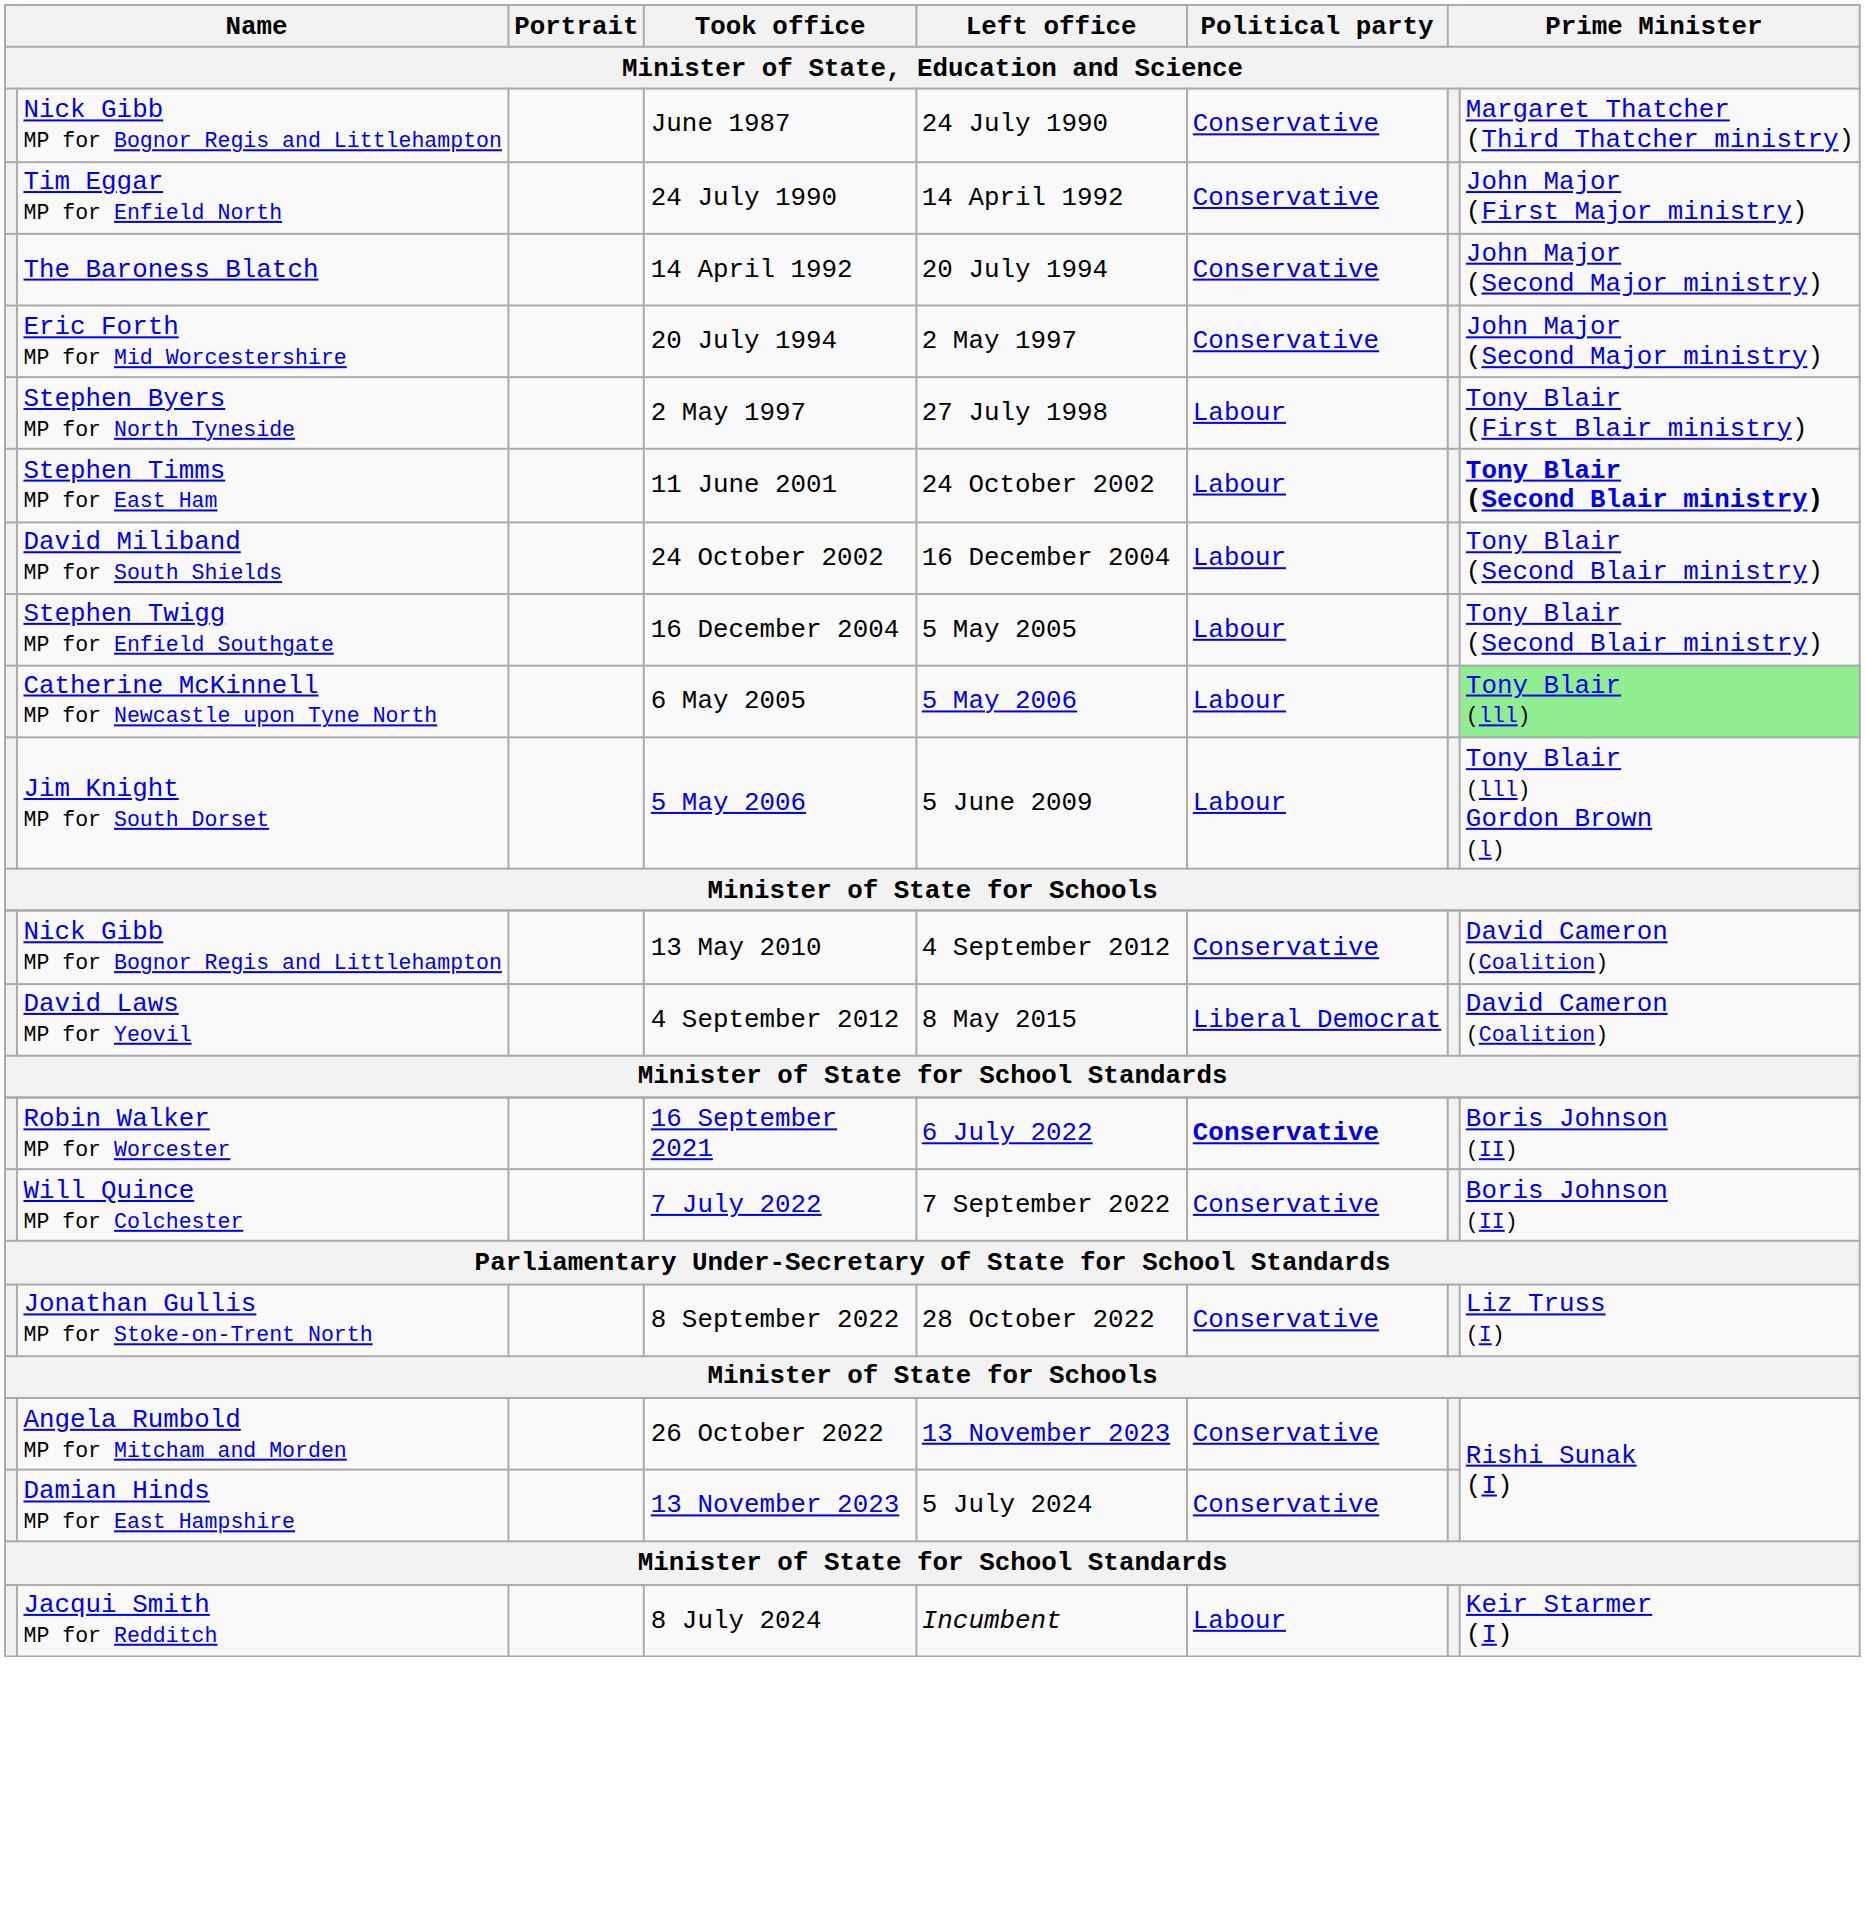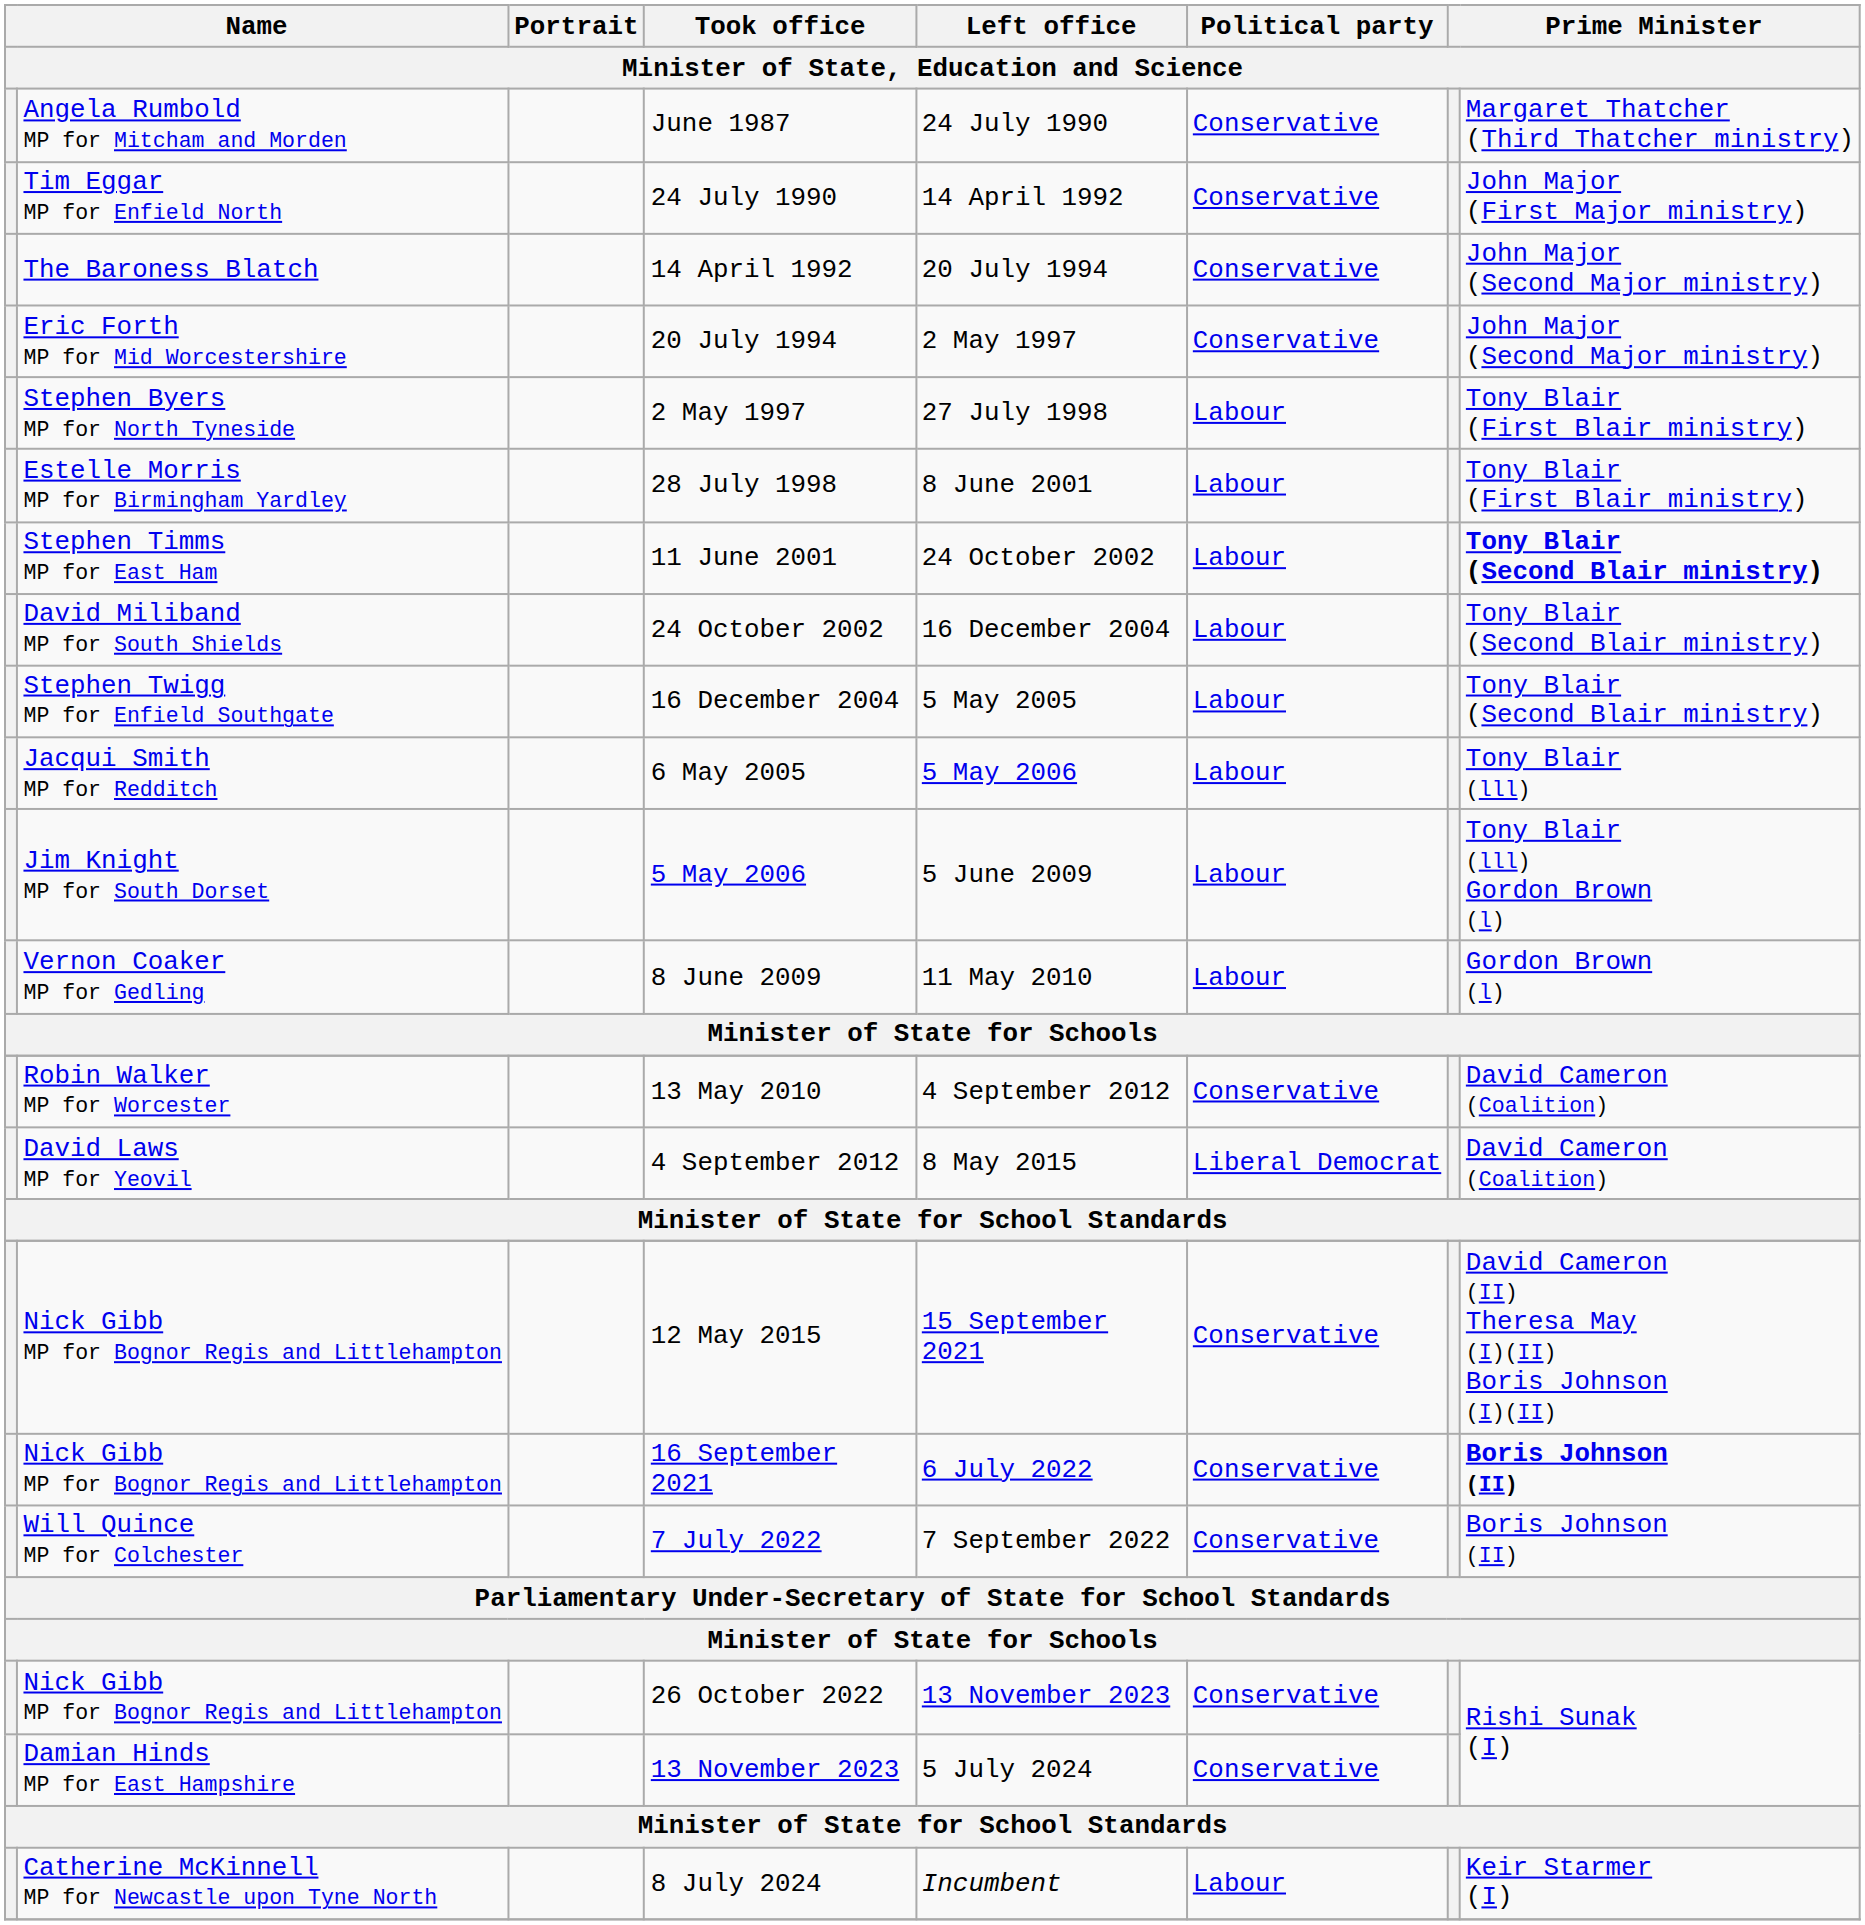(263, 124) Nick Gibb MP for Bognor Regis and Littlehampton -> (185, 124) Angela Rumbold MP for Mitcham and Morden
+ row: (744, 485)
(230, 700) Catherine McKinnell MP for Newcastle upon Tyne North -> (120, 772) Jacqui Smith MP for Redditch
(1543, 700) lightgreen background -> (1543, 772) no background
+ row: (736, 977)
(263, 946) Nick Gibb MP for Bognor Regis and Littlehampton -> (127, 1090) Robin Walker MP for Worcester
+ row: (736, 1337)
(127, 1133) Robin Walker MP for Worcester -> (263, 1468) Nick Gibb MP for Bognor Regis and Littlehampton
(1286, 1134) bold -> (1286, 1469) normal
(1567, 1133) normal -> (1567, 1469) bold
- row: (775, 1320)
(185, 1433) Angela Rumbold MP for Mitcham and Morden -> (263, 1696) Nick Gibb MP for Bognor Regis and Littlehampton
(120, 1619) Jacqui Smith MP for Redditch -> (230, 1882) Catherine McKinnell MP for Newcastle upon Tyne North
